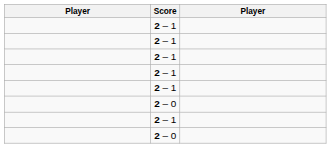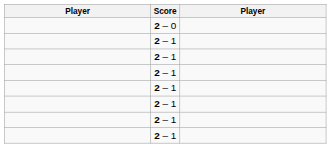(165, 25) 2 – 1 -> (165, 25) 2 – 0
(165, 104) 2 – 0 -> (165, 104) 2 – 1
(165, 135) 2 – 0 -> (165, 135) 2 – 1
